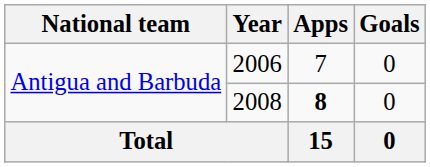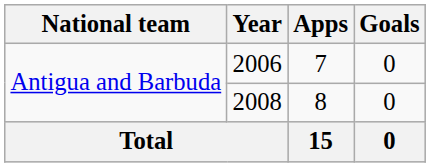(321, 102) bold -> (321, 102) normal
